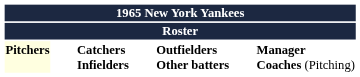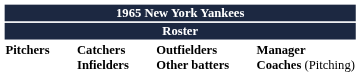(28, 49) lightyellow background -> (28, 49) no background
